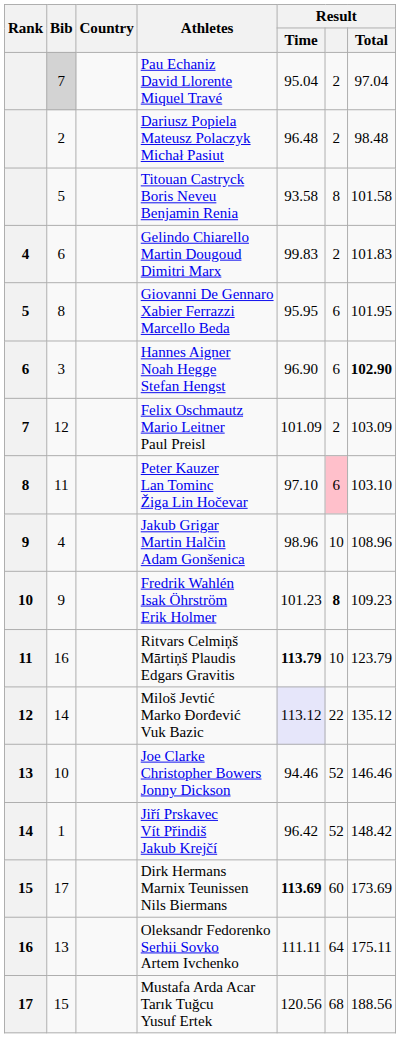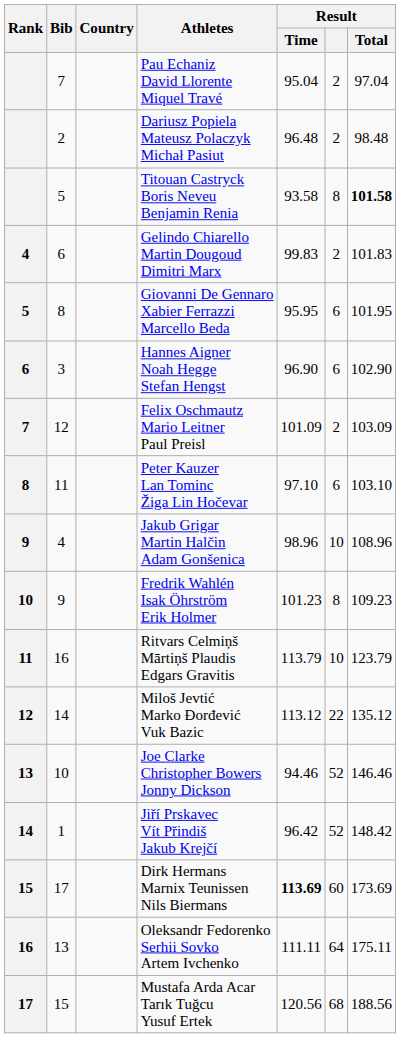(61, 81) lightgrey background -> (61, 81) no background
(371, 196) normal -> (371, 196) bold
(371, 369) bold -> (371, 369) normal
(336, 484) pink background -> (336, 484) no background
(336, 600) bold -> (336, 600) normal
(301, 657) bold -> (301, 657) normal
(301, 715) lavender background -> (301, 715) no background
